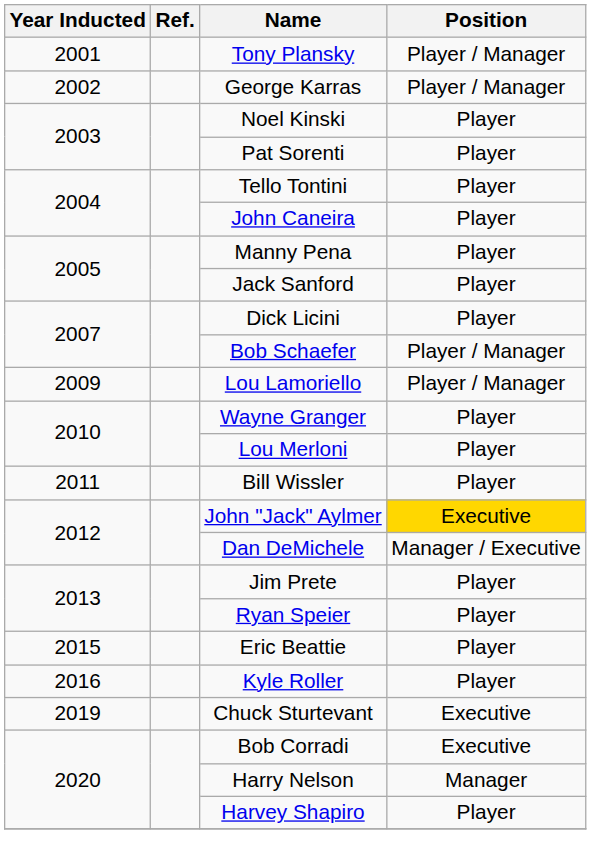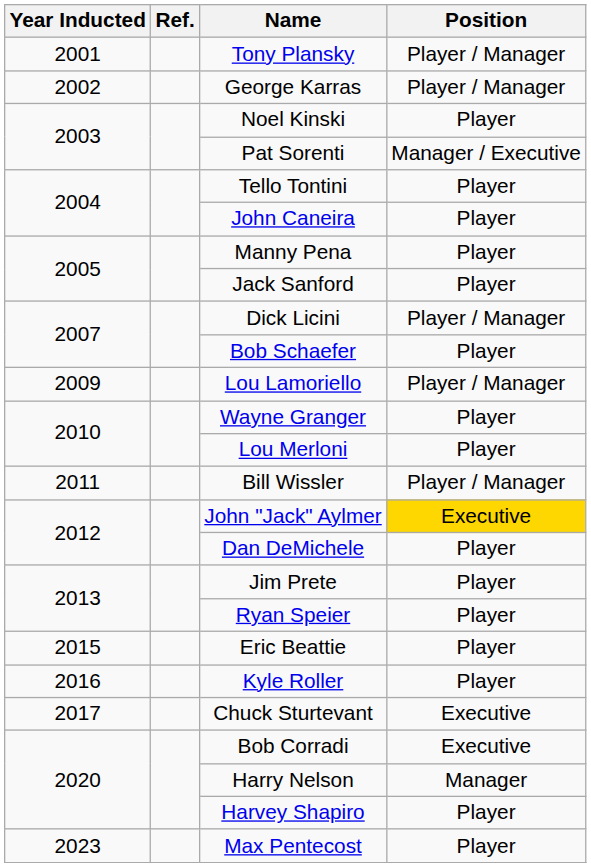(486, 152) Player -> (486, 152) Manager / Executive
(486, 317) Player -> (486, 317) Player / Manager
(486, 350) Player / Manager -> (486, 350) Player
(486, 482) Player -> (486, 482) Player / Manager
(486, 548) Manager / Executive -> (486, 548) Player
(78, 713) 2019 -> (78, 713) 2017
+ row: (293, 845)
